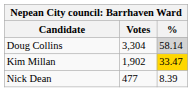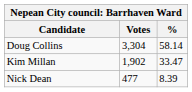(171, 45) lightgrey background -> (171, 45) no background
(171, 62) gold background -> (171, 62) no background
